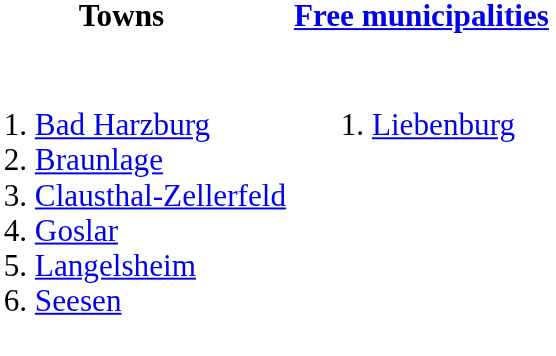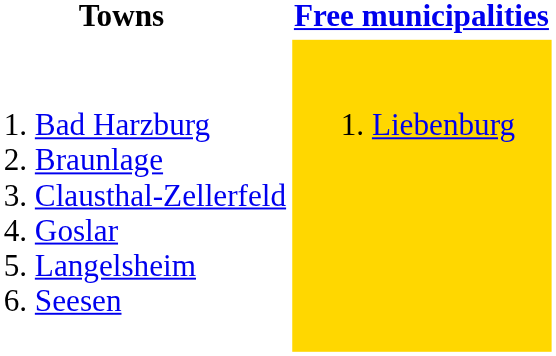(421, 126) no background -> (421, 126) gold background
